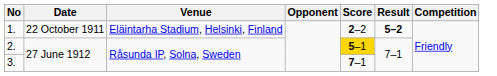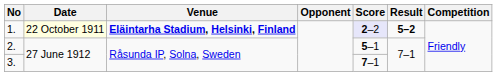(65, 29) no background -> (65, 29) lightyellow background
(196, 29) normal -> (202, 29) bold
(357, 29) no background -> (370, 29) lavender background
(357, 46) gold background -> (370, 46) no background
